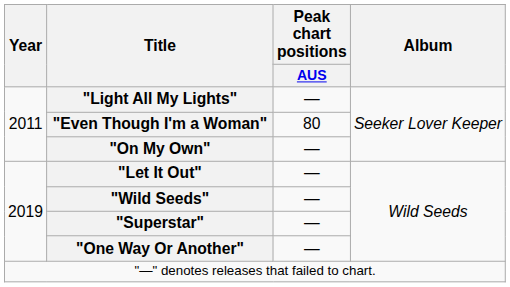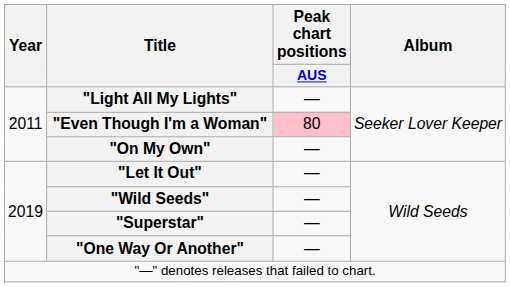(312, 124) no background -> (312, 124) pink background
